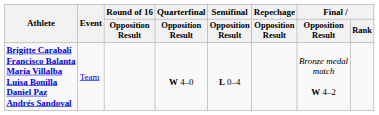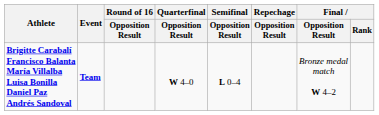(90, 77) normal -> (90, 77) bold
